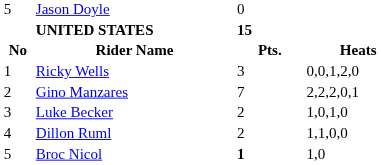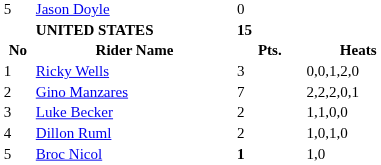(327, 112) 1,0,1,0 -> (327, 112) 1,1,0,0
(327, 133) 1,1,0,0 -> (327, 133) 1,0,1,0
